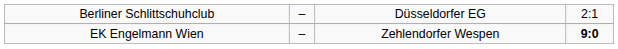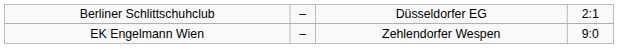(590, 33) bold -> (590, 33) normal
